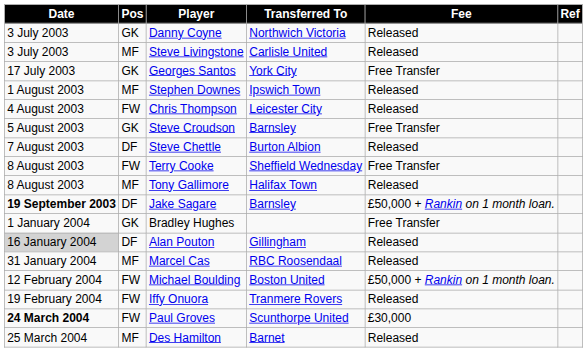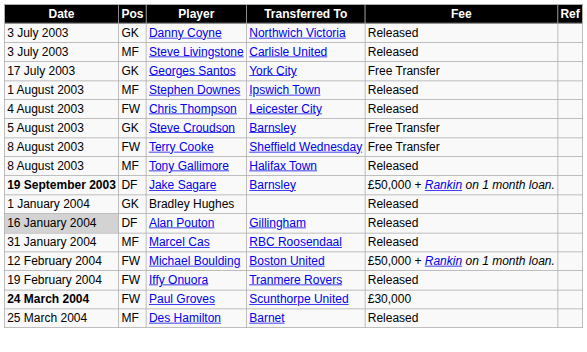- row: (185, 147)
(404, 223) Free Transfer -> (393, 204) Released
